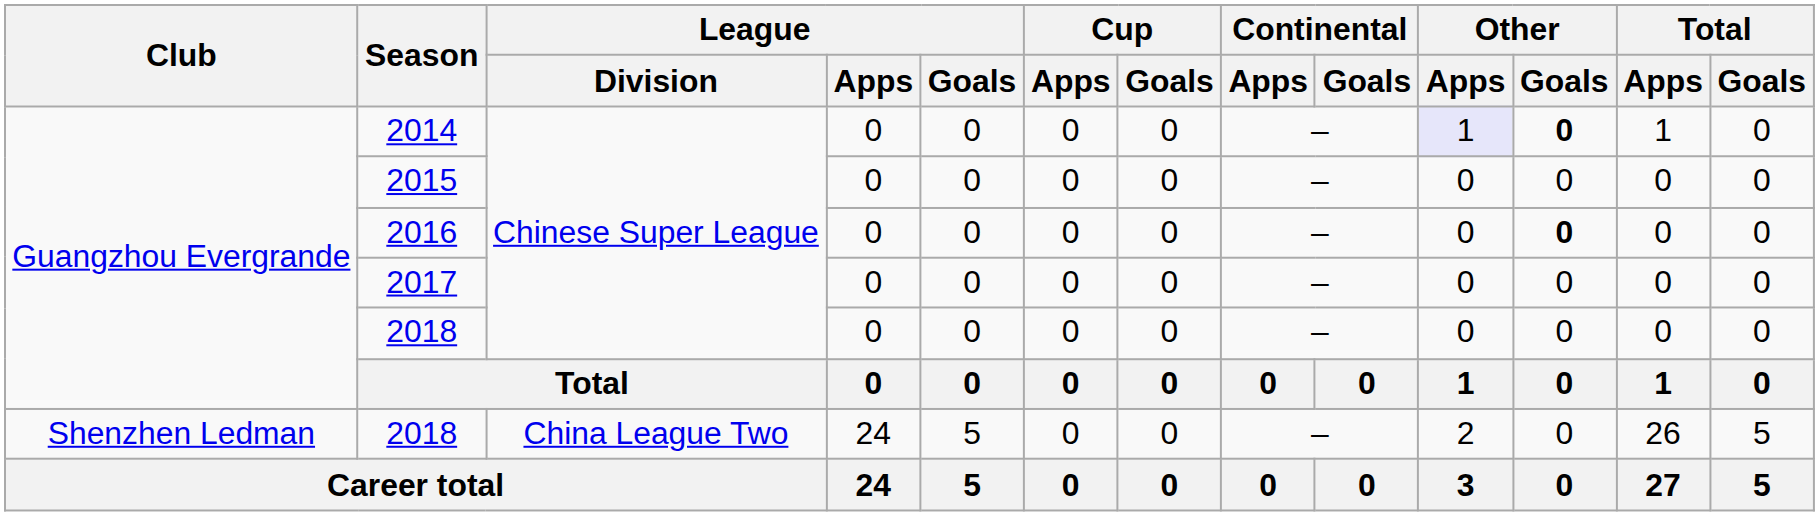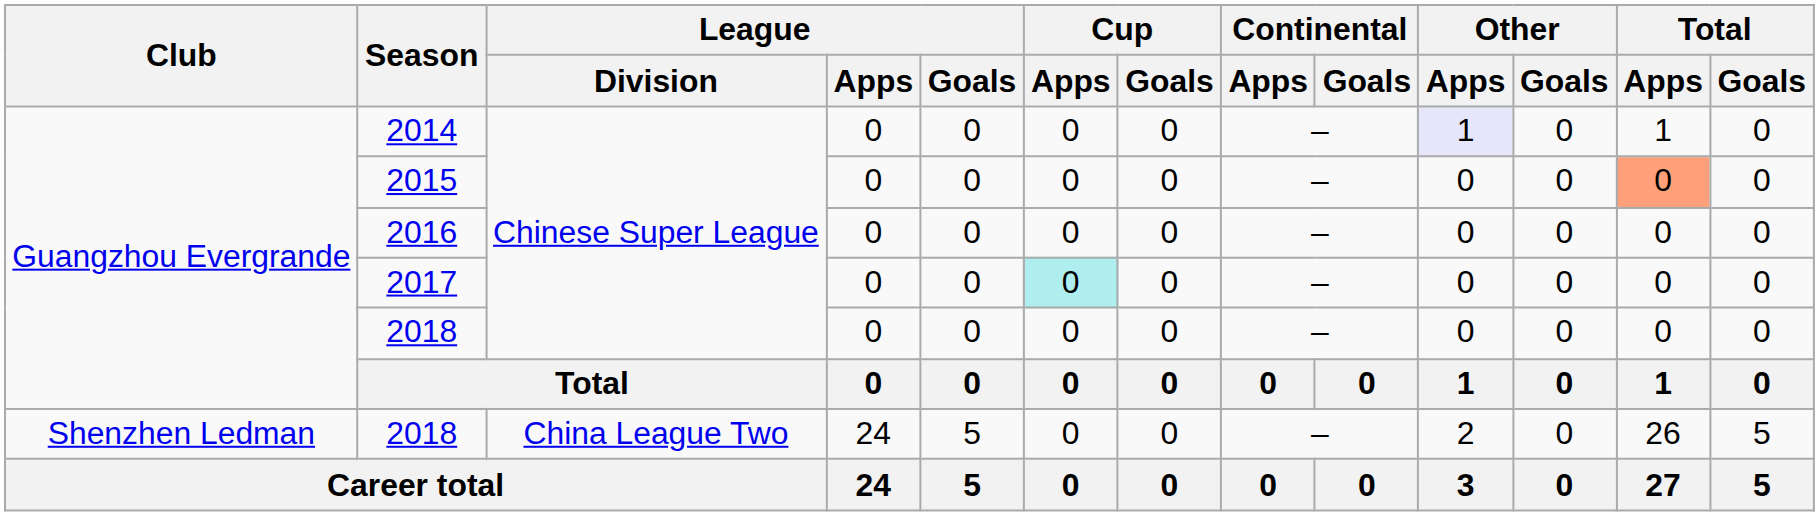(1564, 130) bold -> (1564, 130) normal
(1663, 181) no background -> (1663, 181) lightsalmon background
(1564, 231) bold -> (1564, 231) normal
(1071, 282) no background -> (1071, 282) paleturquoise background
